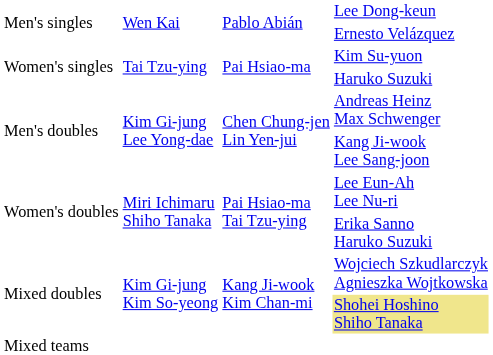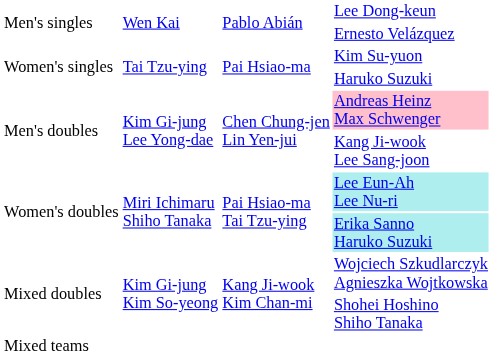(387, 110) no background -> (387, 110) pink background
(374, 191) no background -> (374, 191) paleturquoise background
(383, 232) no background -> (383, 232) paleturquoise background
(386, 314) khaki background -> (386, 314) no background
